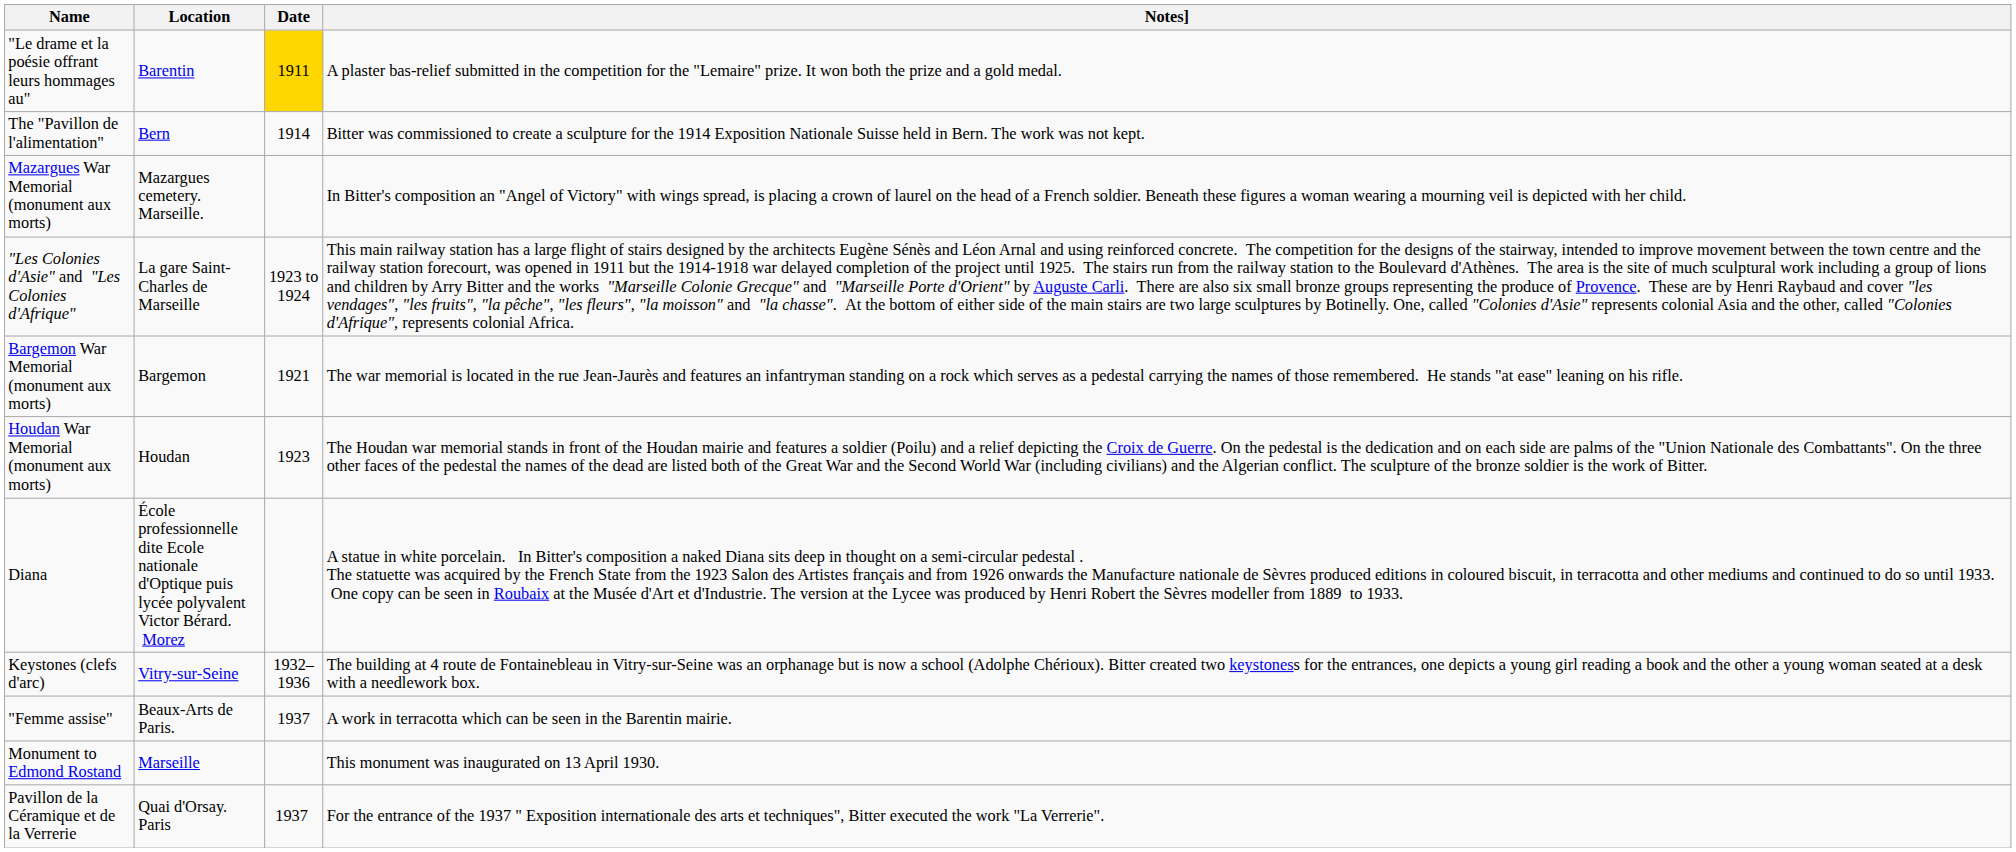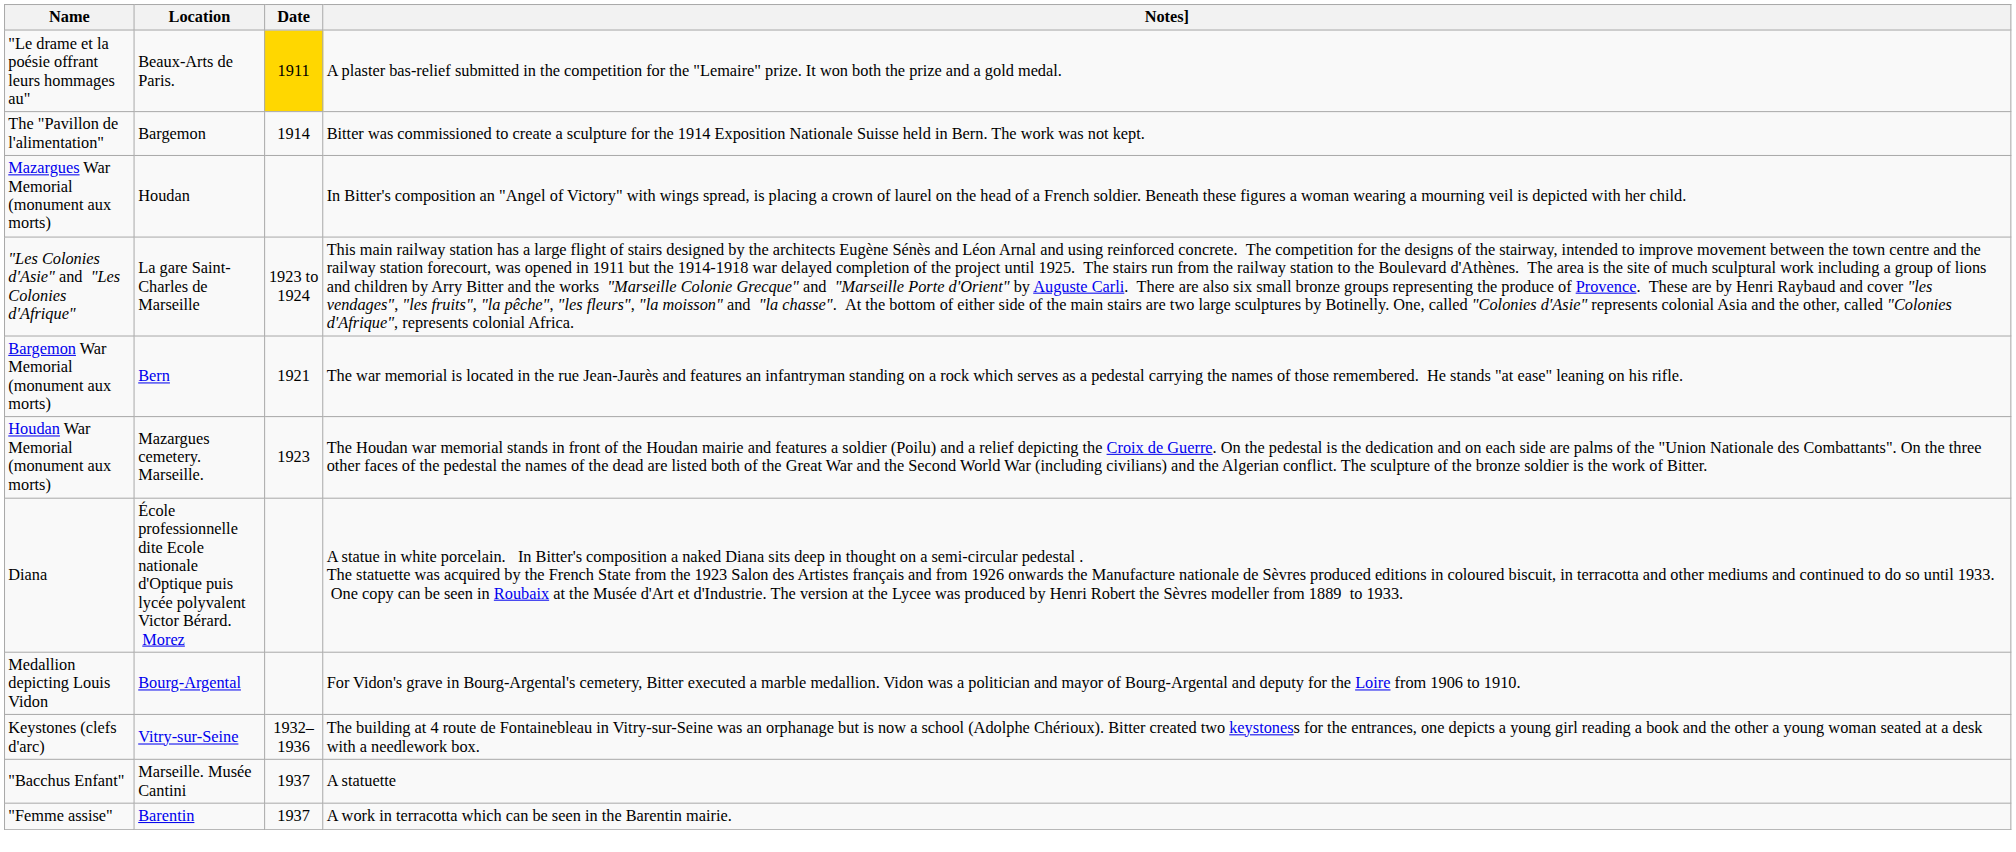(166, 70) Barentin -> (186, 70) Beaux-Arts de Paris.
(154, 133) Bern -> (172, 133) Bargemon
(174, 196) Mazargues cemetery. Marseille. -> (164, 196) Houdan
(172, 376) Bargemon -> (154, 376) Bern
(164, 457) Houdan -> (174, 457) Mazargues cemetery. Marseille.
+ row: (59, 683)
+ row: (66, 781)
(186, 718) Beaux-Arts de Paris. -> (166, 816) Barentin
- row: (65, 762)
- row: (62, 816)
